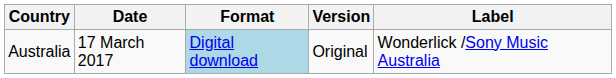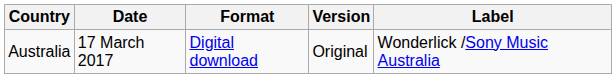(224, 51) lightblue background -> (224, 51) no background
